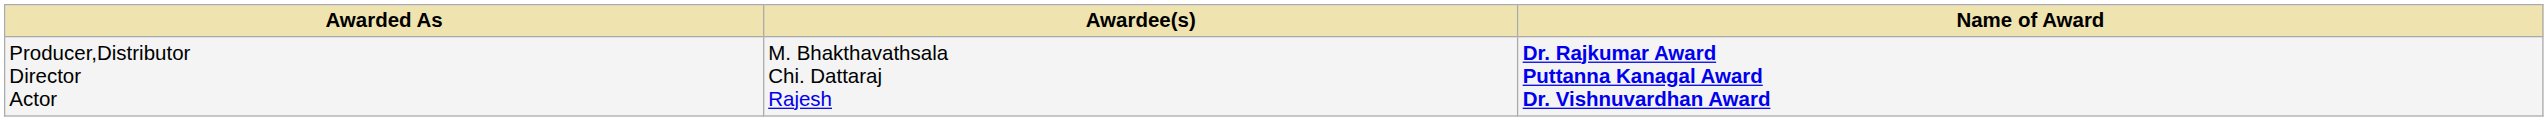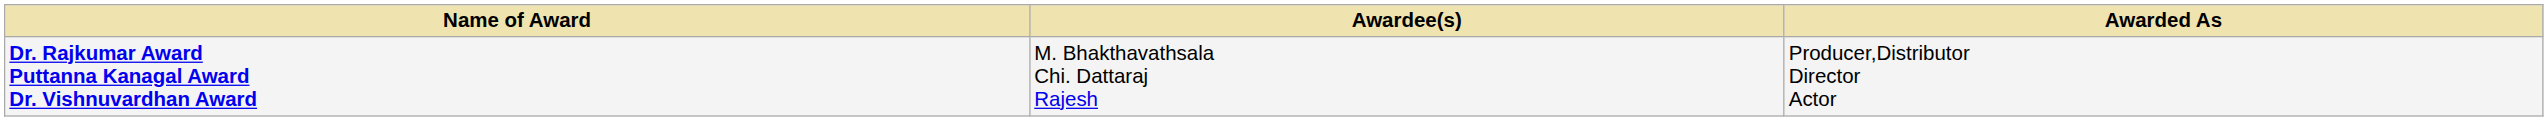columns swapped: (2030, 20) <-> (384, 20)
